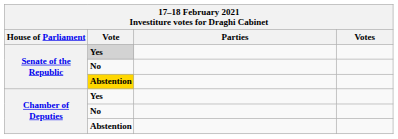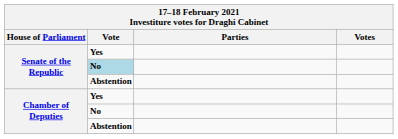(96, 51) lightgrey background -> (96, 51) no background
(95, 66) no background -> (95, 66) lightblue background
(111, 81) gold background -> (111, 81) no background
